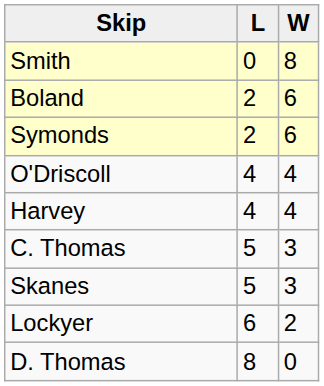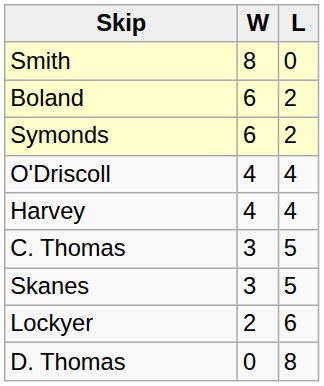columns swapped: (298, 23) <-> (258, 23)
